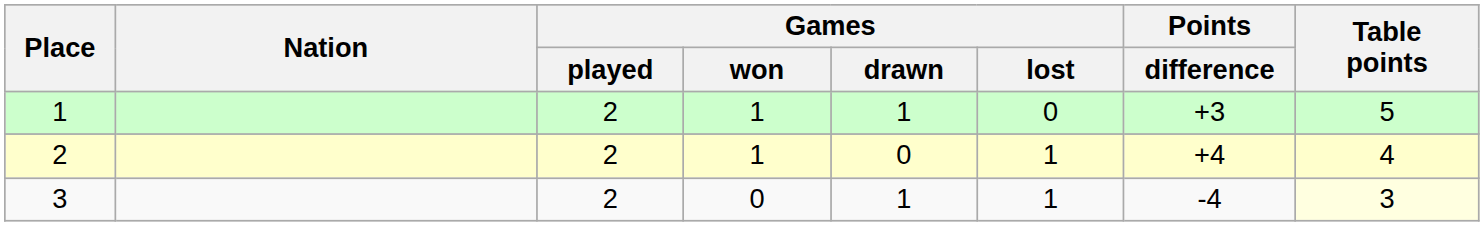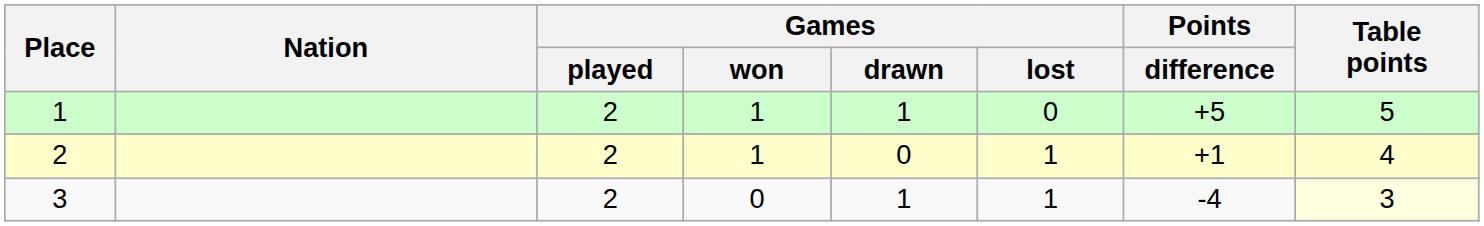(1210, 112) +3 -> (1210, 112) +5
(1210, 155) +4 -> (1210, 155) +1
